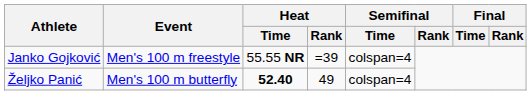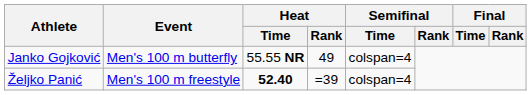(173, 58) Men's 100 m freestyle -> (172, 58) Men's 100 m butterfly
(326, 58) =39 -> (326, 58) 49
(172, 79) Men's 100 m butterfly -> (173, 79) Men's 100 m freestyle
(326, 79) 49 -> (326, 79) =39
